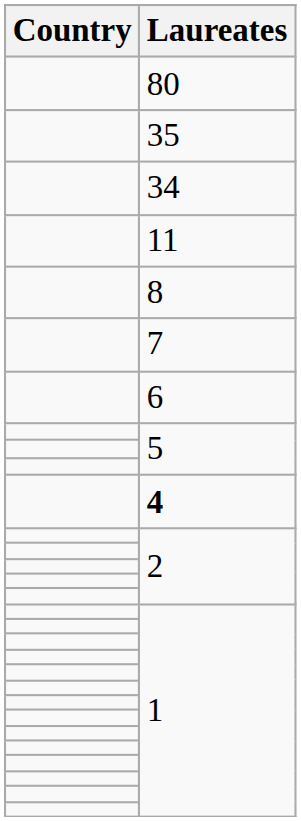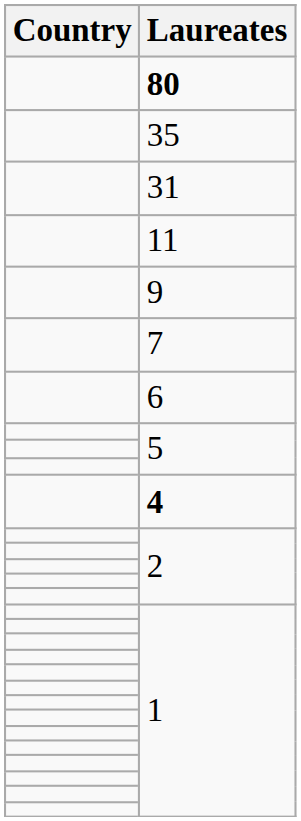(163, 82) normal -> (163, 82) bold
(163, 187) 34 -> (163, 187) 31
(155, 291) 8 -> (155, 291) 9
